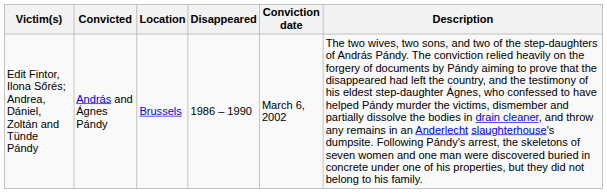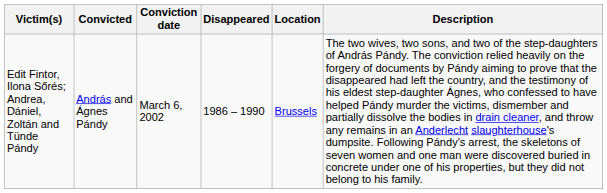columns swapped: (162, 19) <-> (291, 19)
